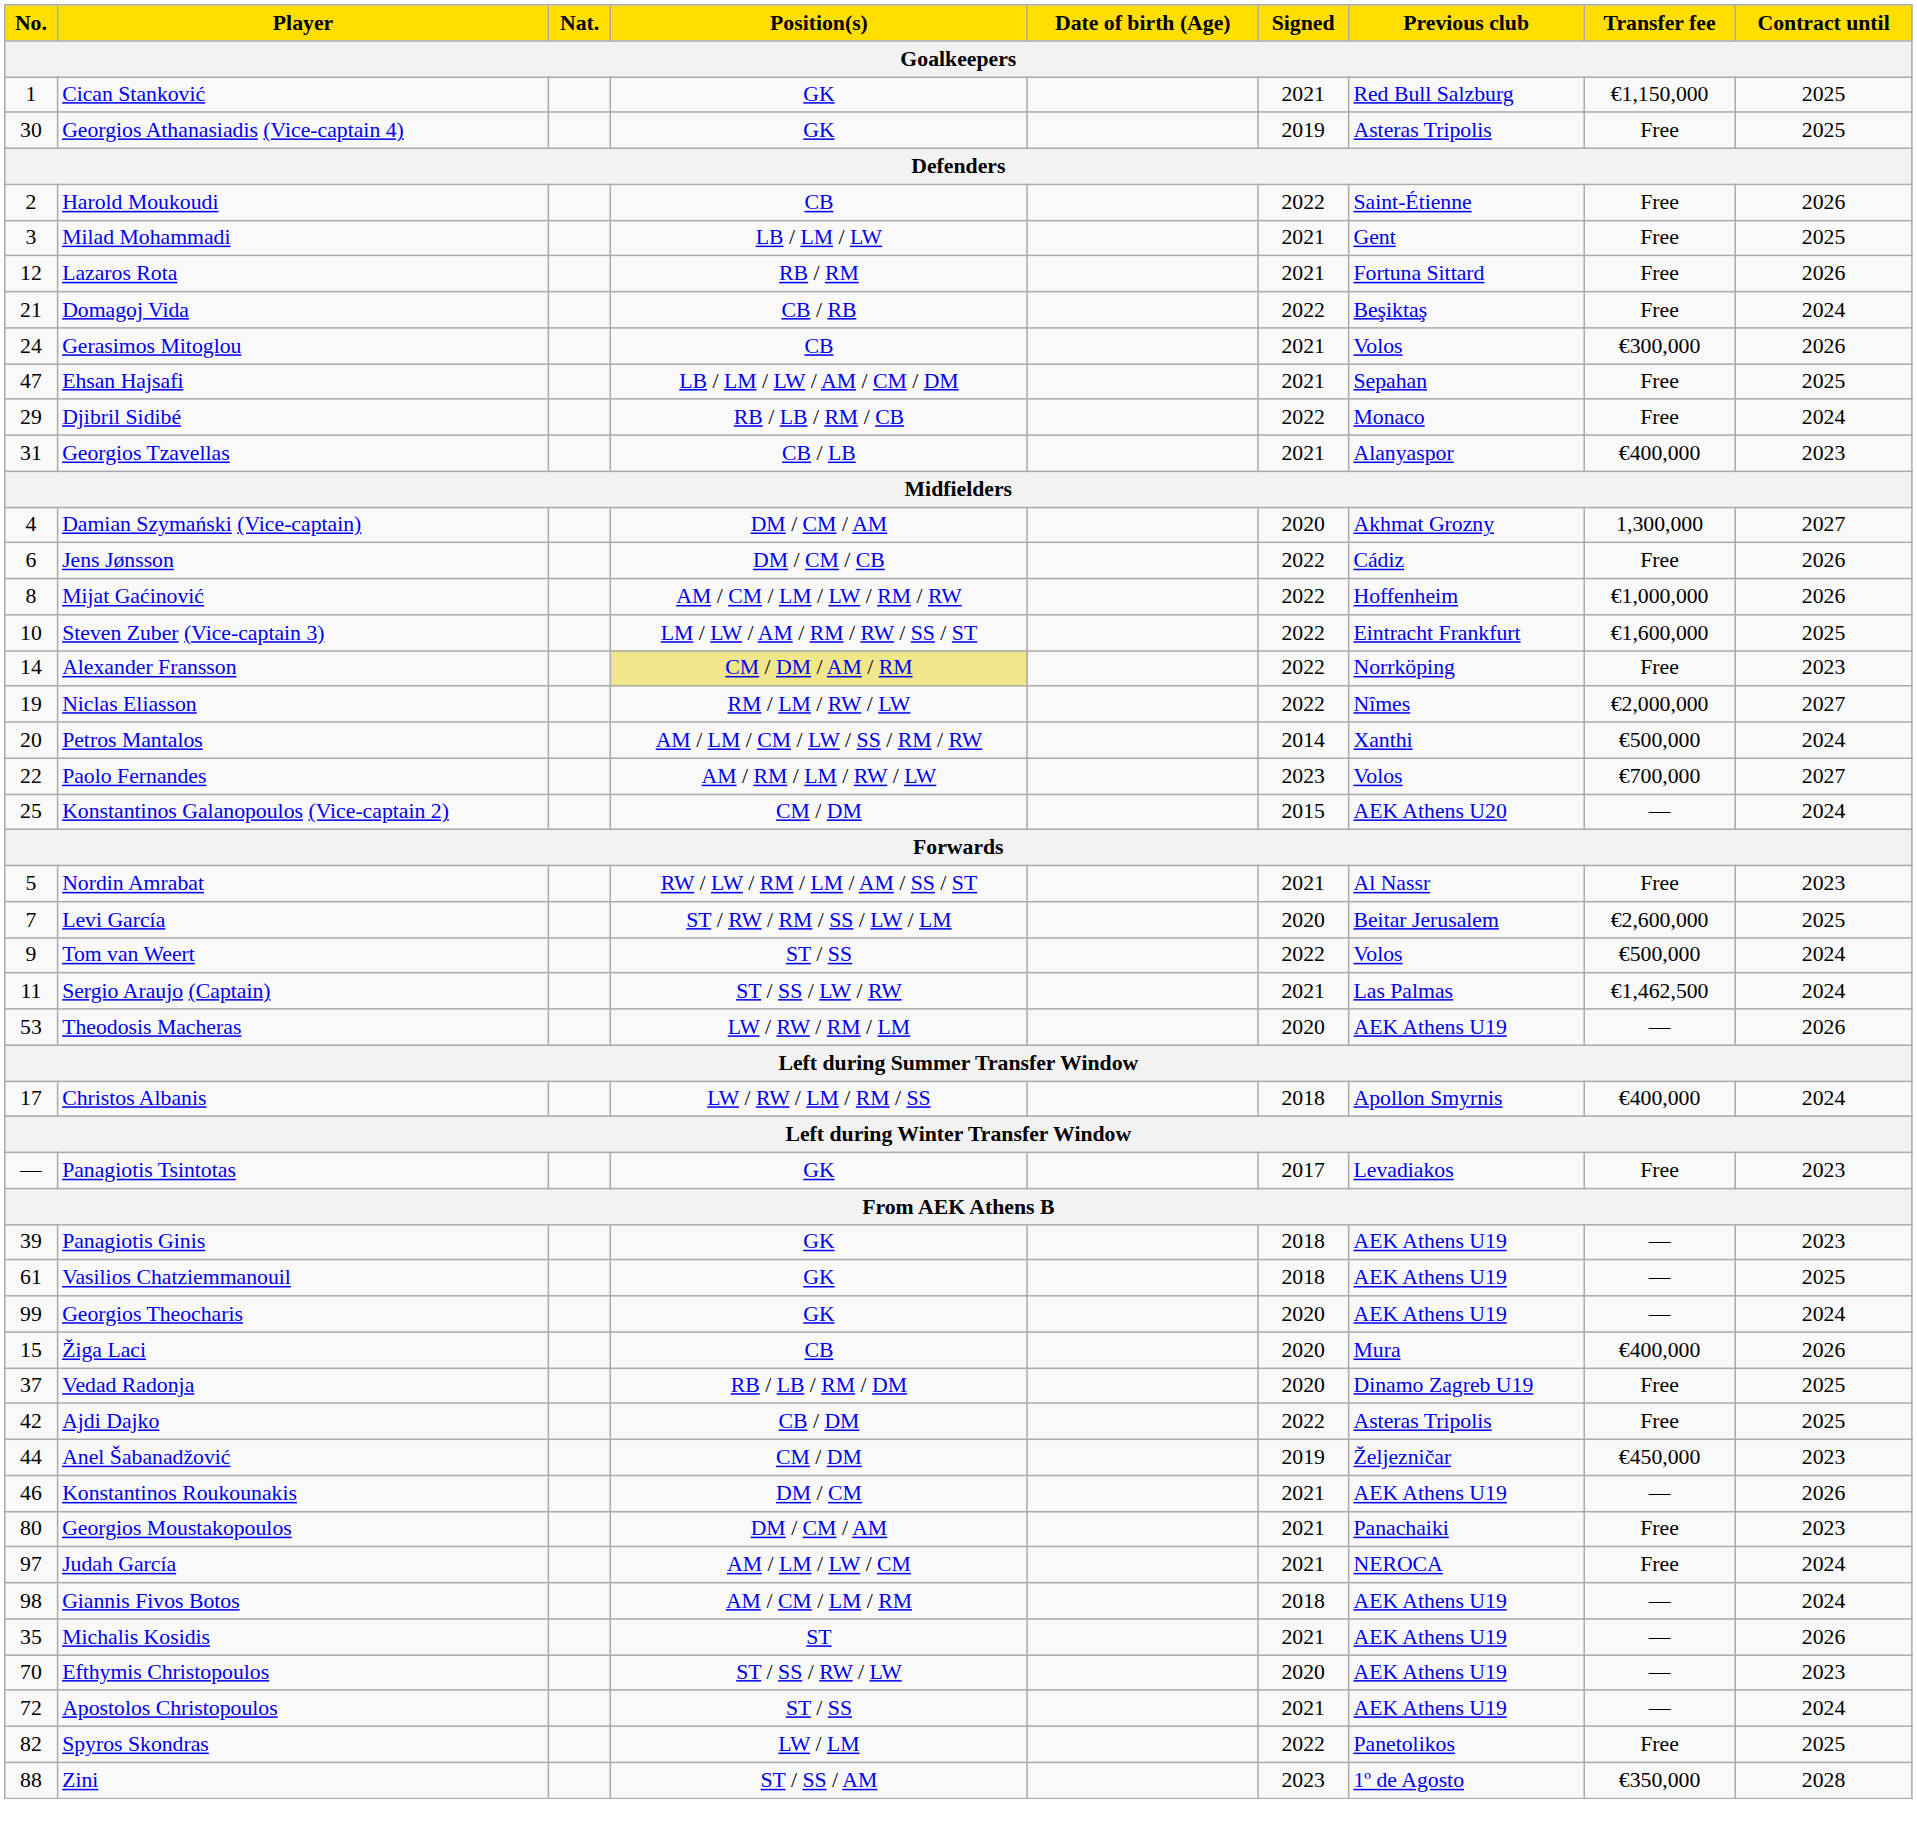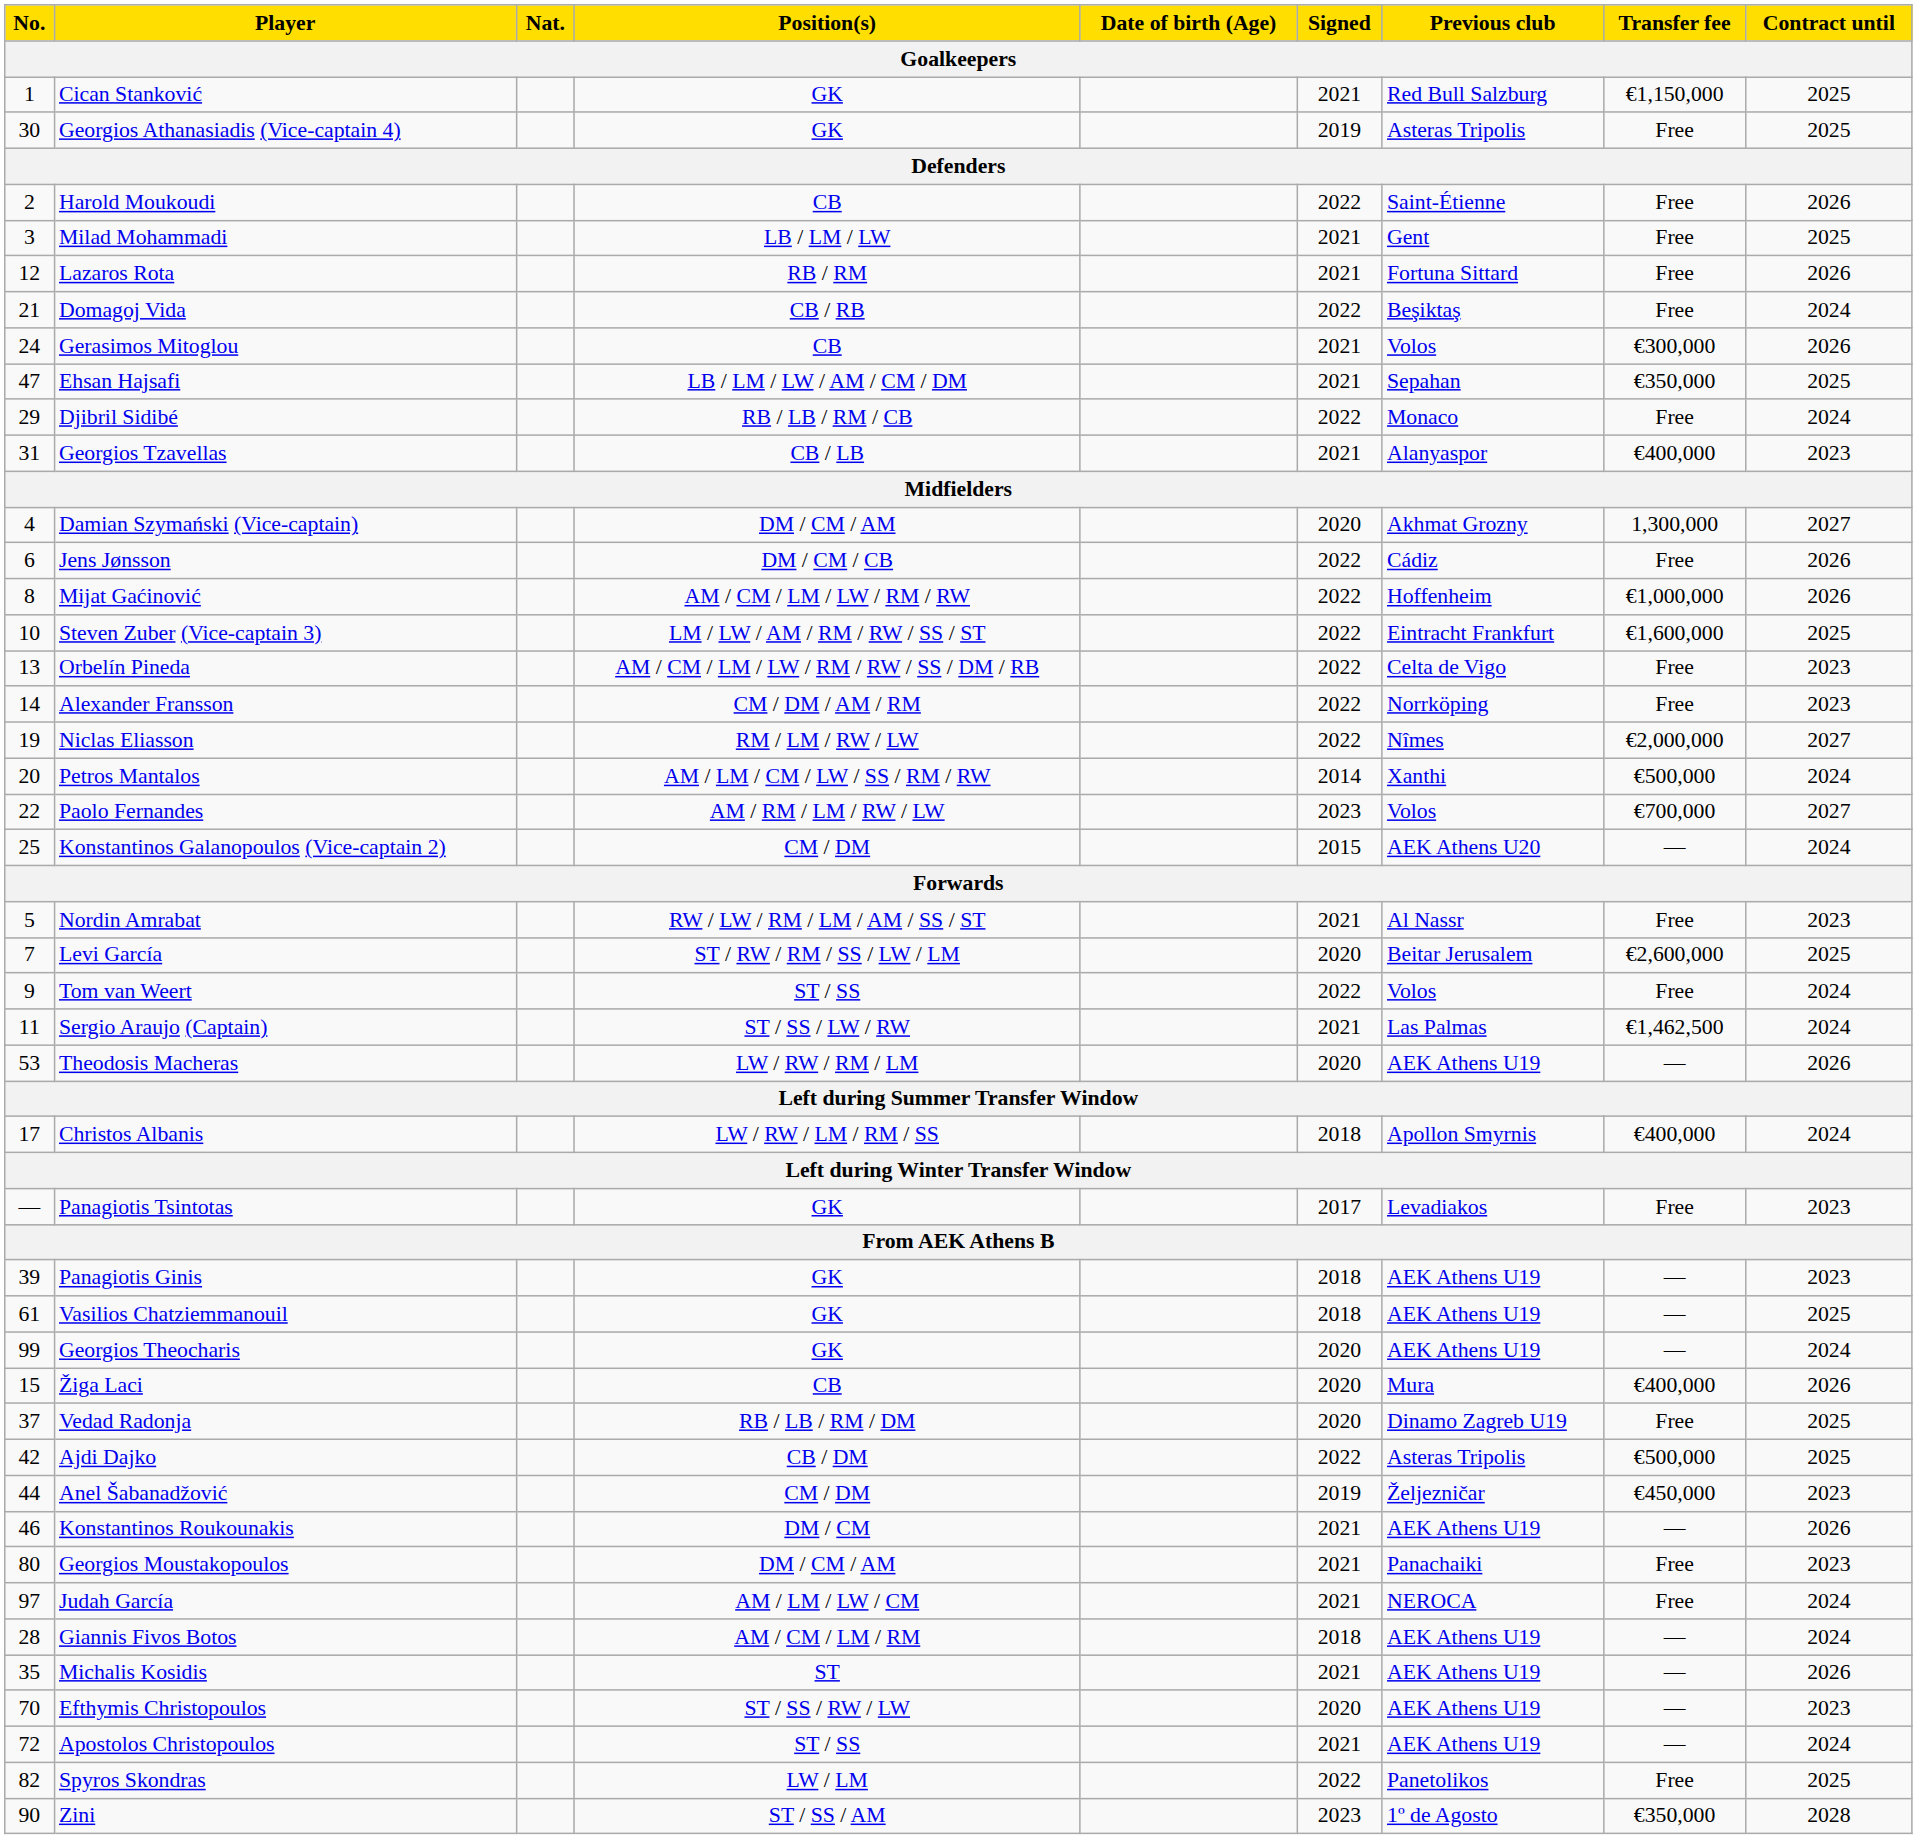(1660, 381) Free -> (1675, 381) €350,000
+ row: (124, 668)
(819, 668) khaki background -> (827, 704) no background
(1660, 955) €500,000 -> (1675, 991) Free
(1660, 1421) Free -> (1675, 1457) €500,000
(31, 1600) 98 -> (29, 1636) 28
(31, 1780) 88 -> (29, 1815) 90
